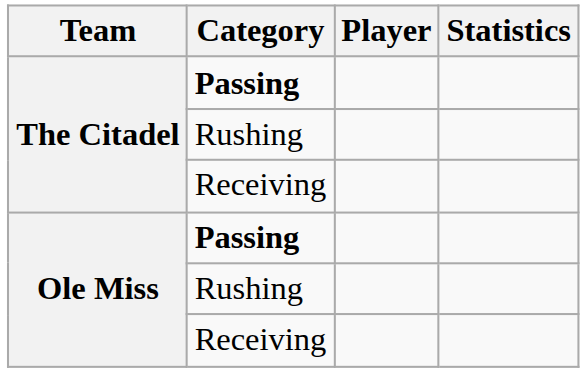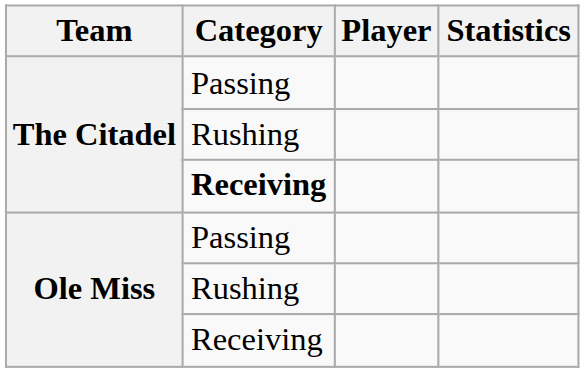(247, 82) bold -> (241, 82) normal
(260, 185) normal -> (259, 185) bold
(247, 236) bold -> (241, 236) normal
